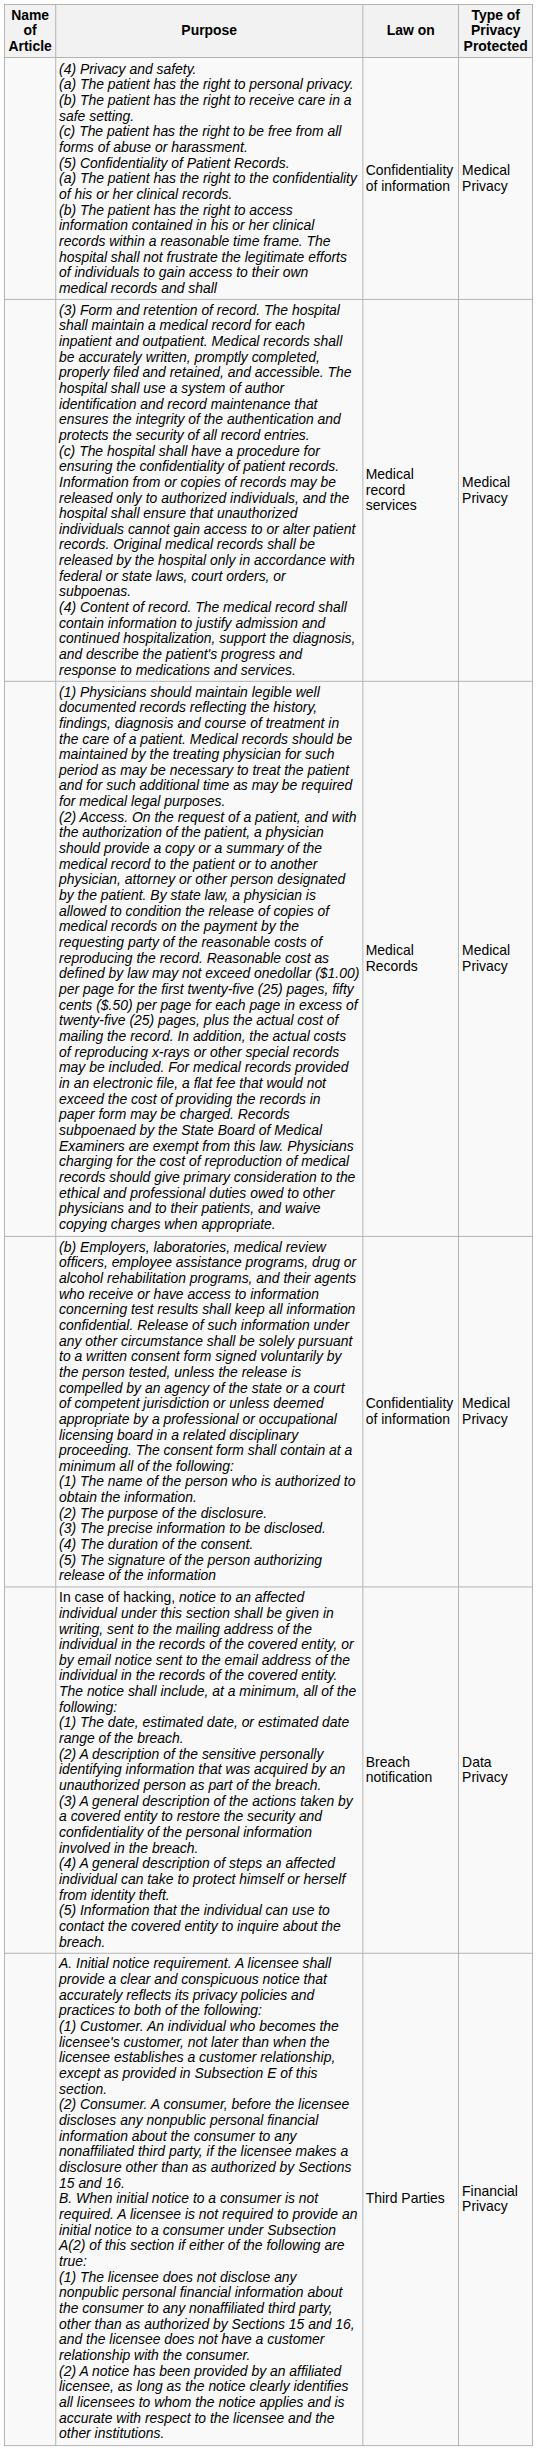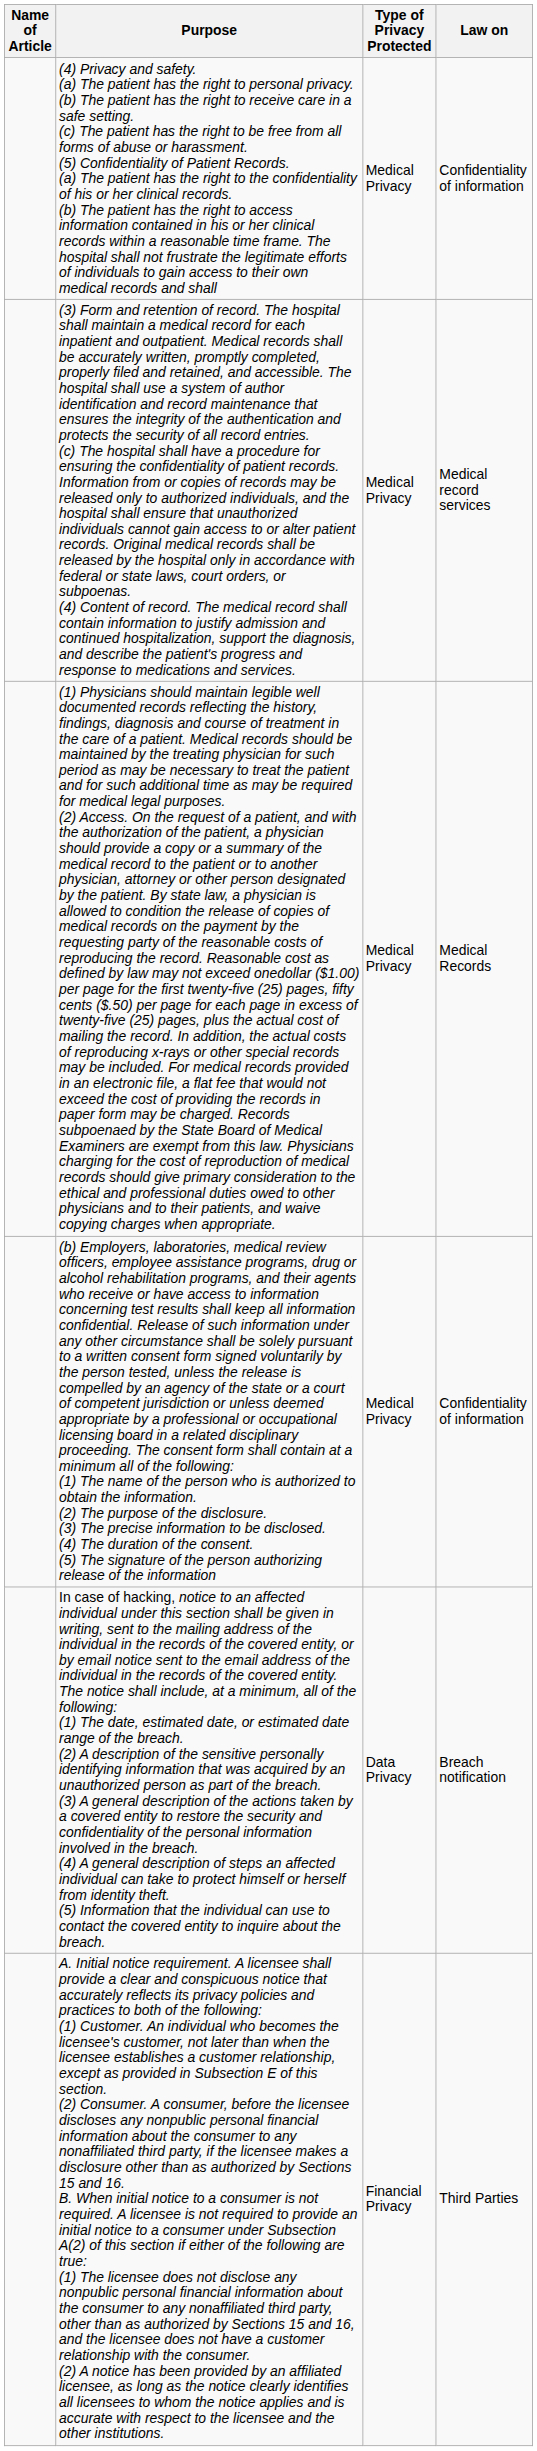columns swapped: (496, 31) <-> (411, 31)
